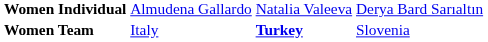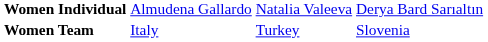(279, 30) bold -> (278, 30) normal
